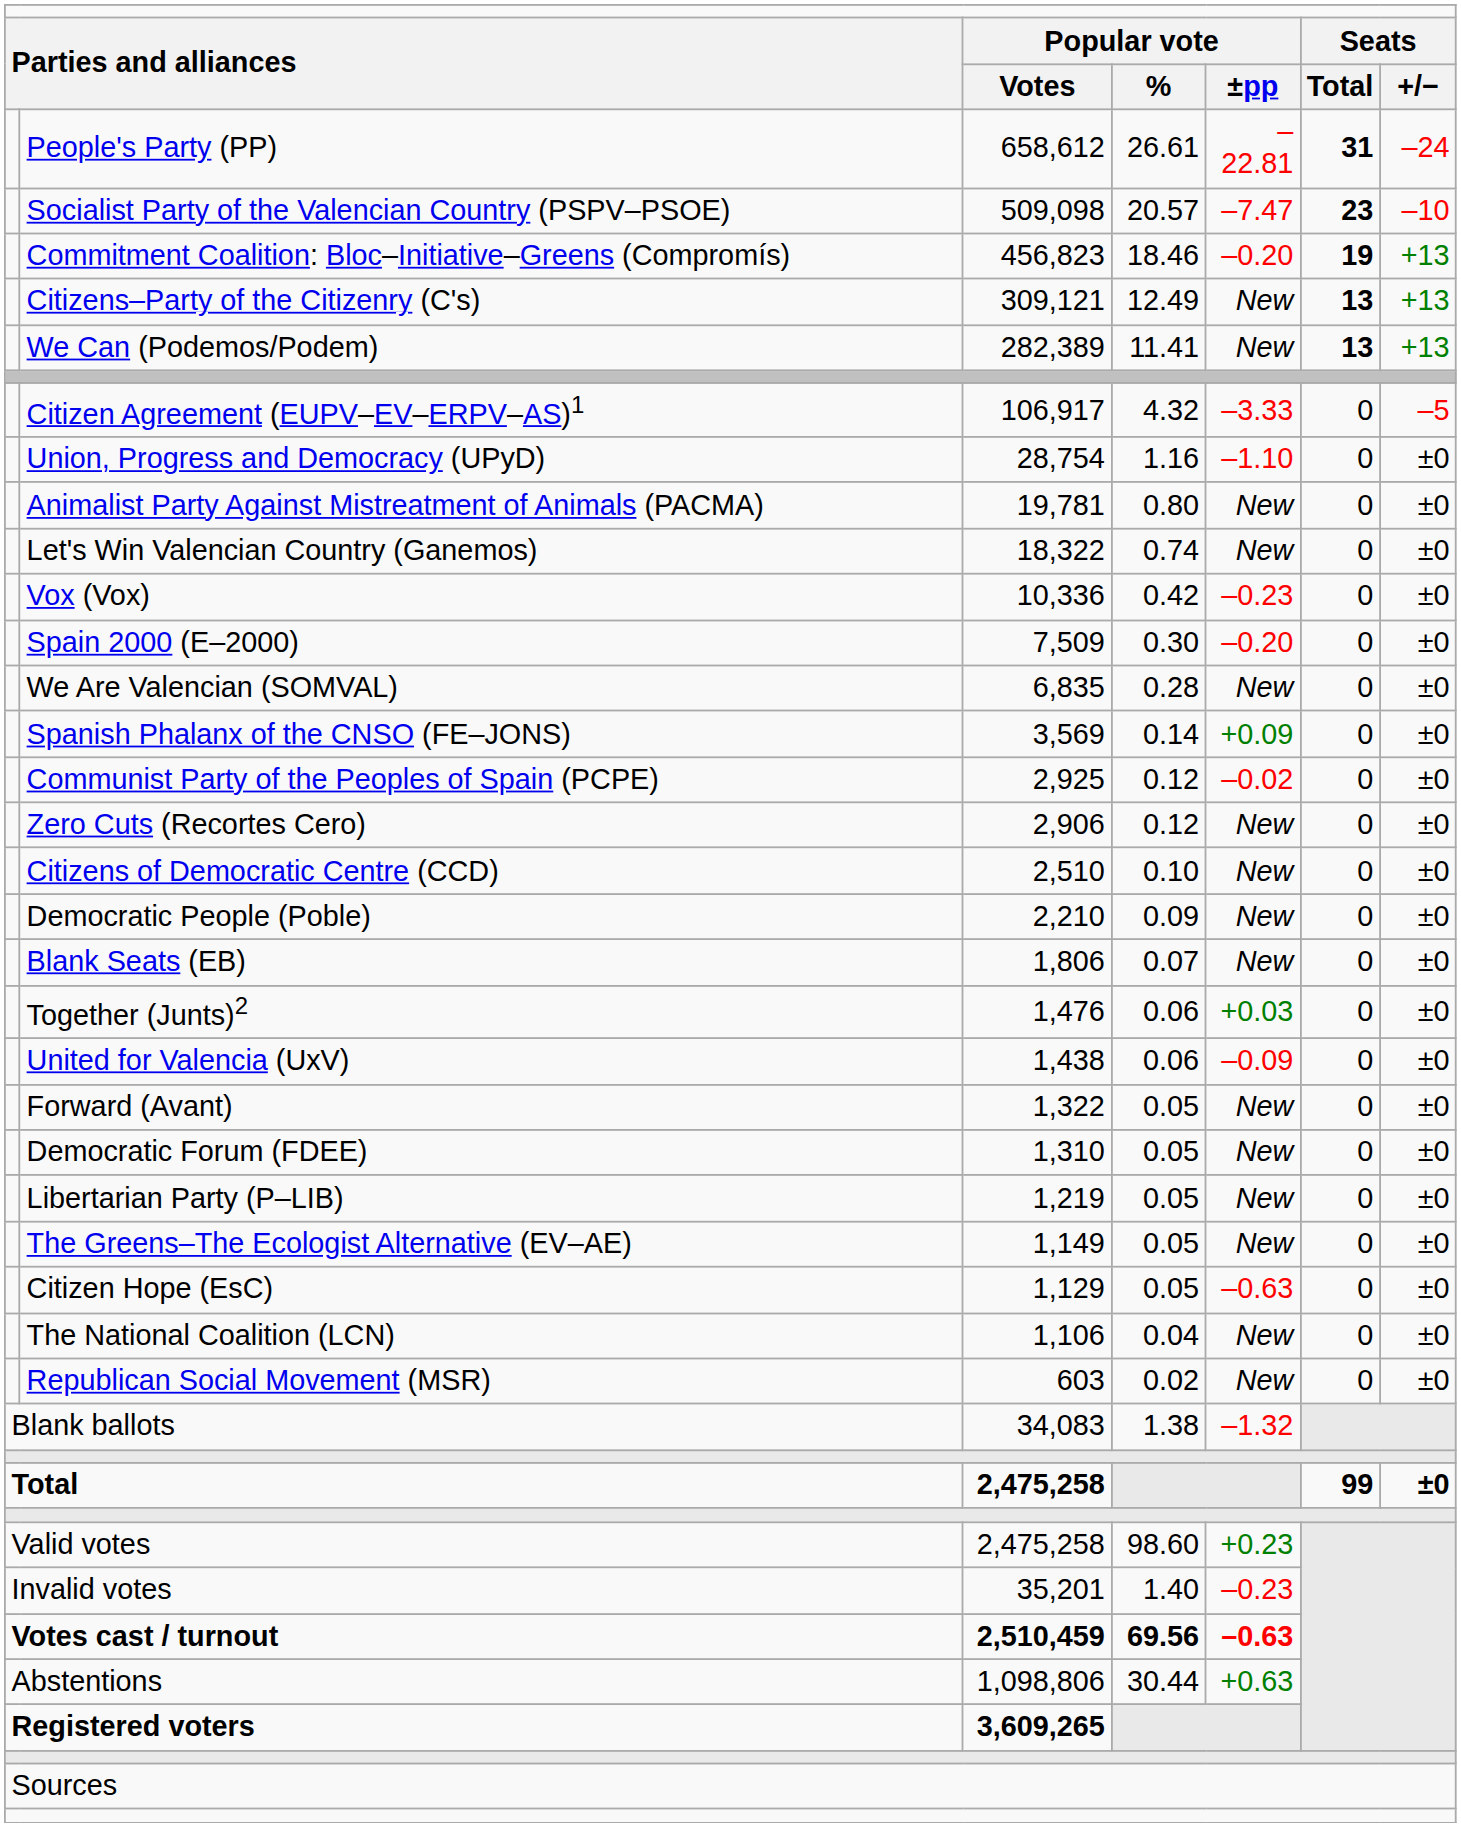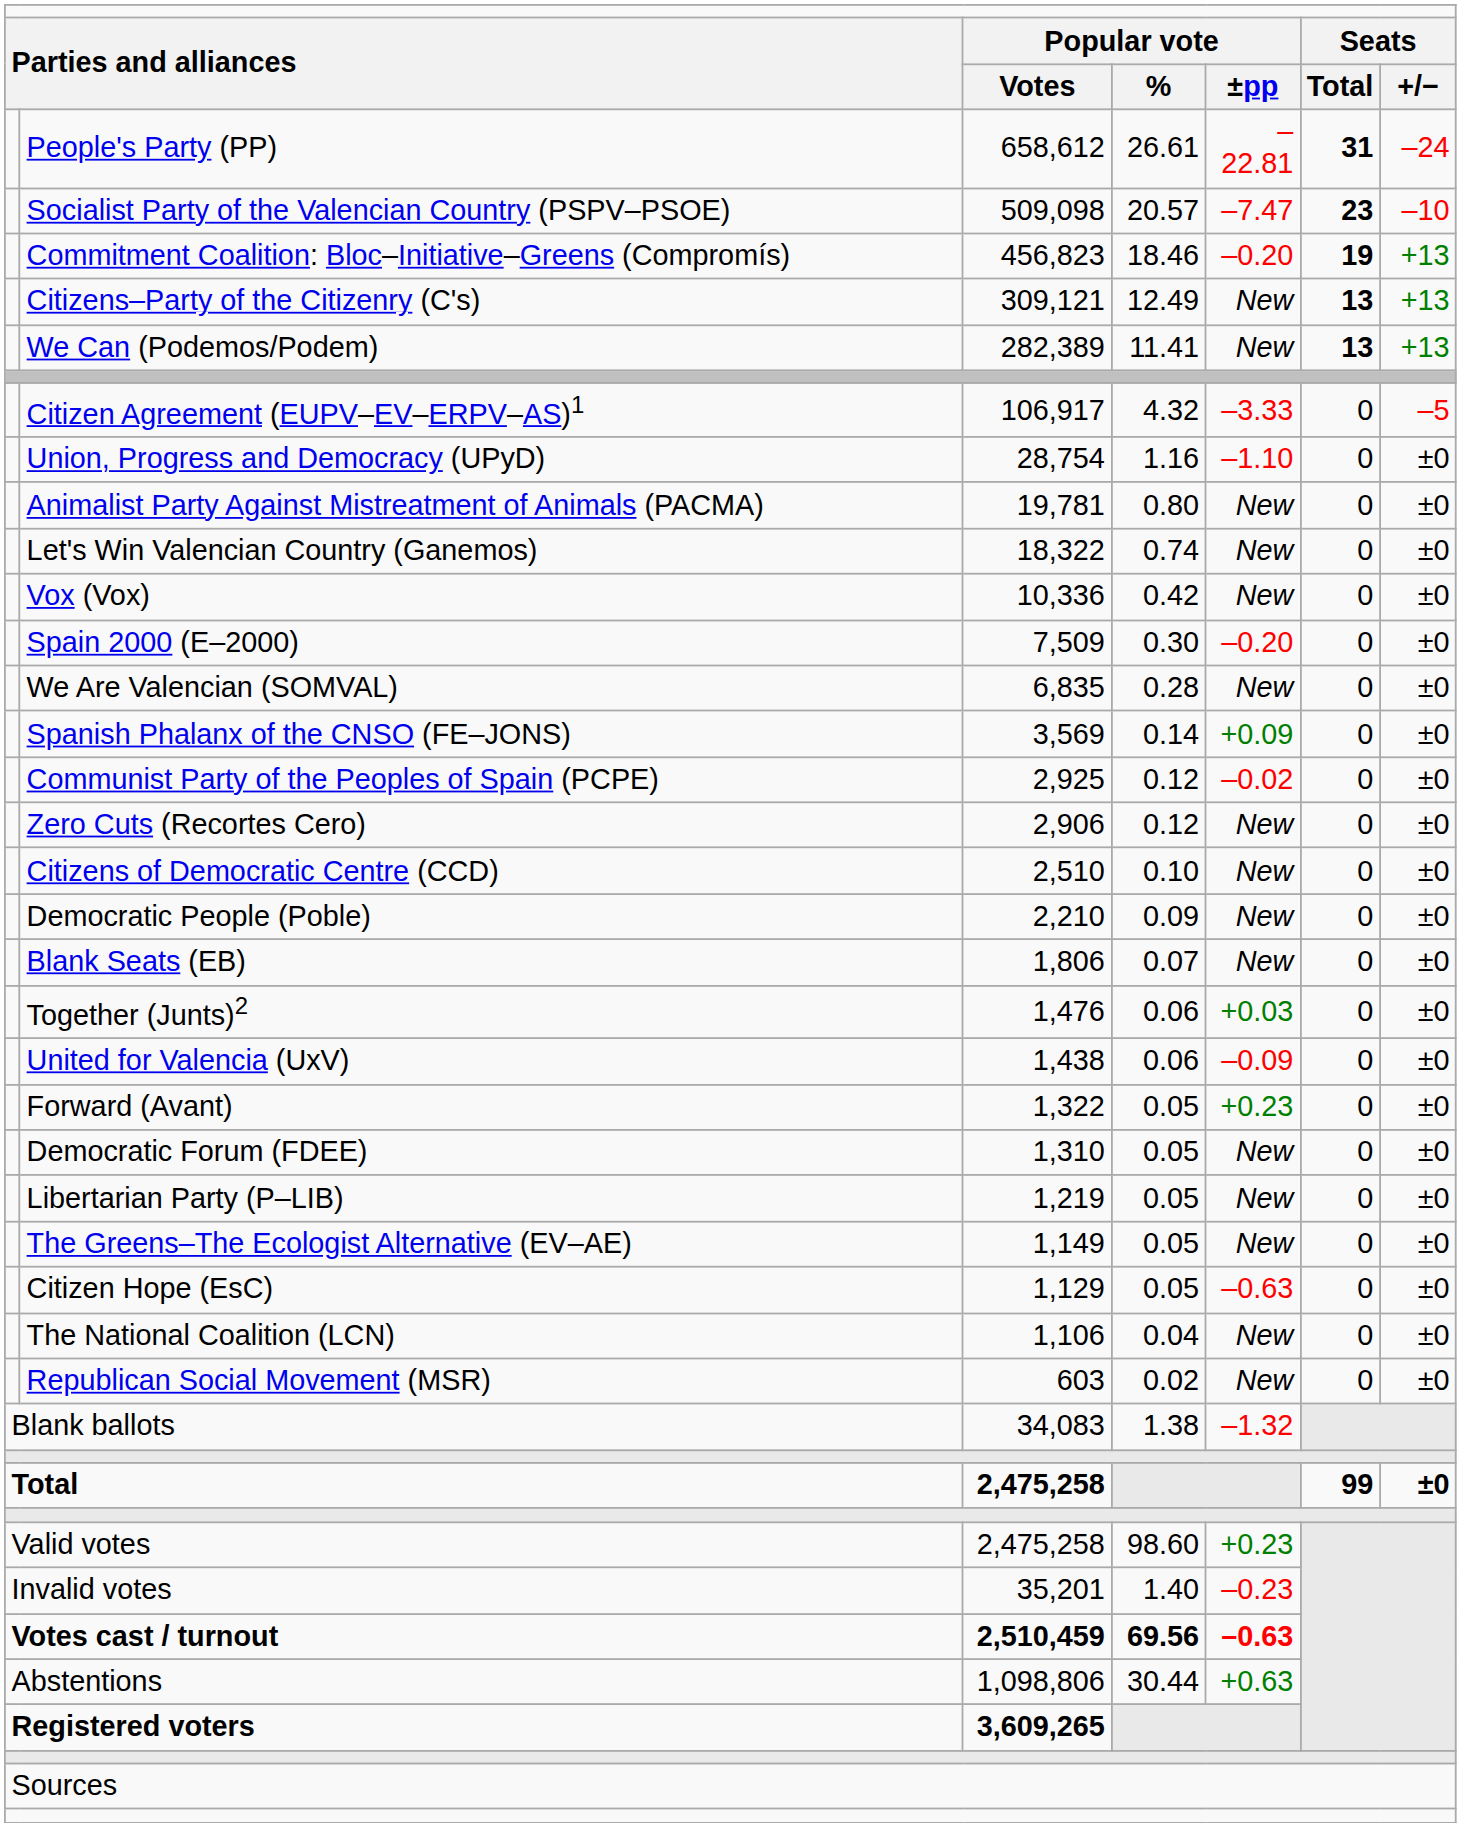(1257, 596) –0.23 -> (1265, 596) New
(1265, 1106) New -> (1257, 1106) +0.23
